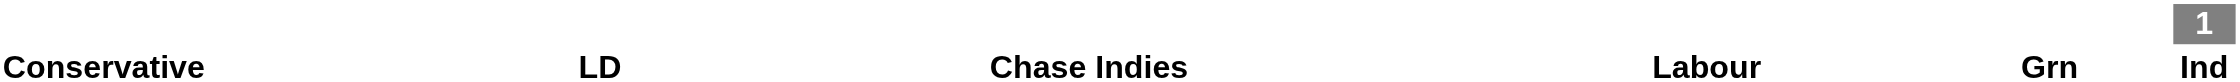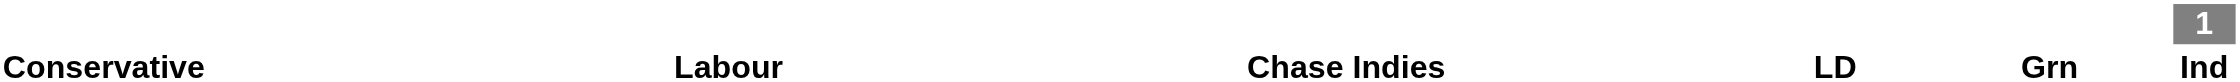columns swapped: (1707, 23) <-> (600, 23)
